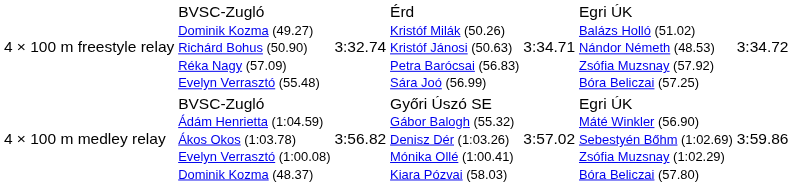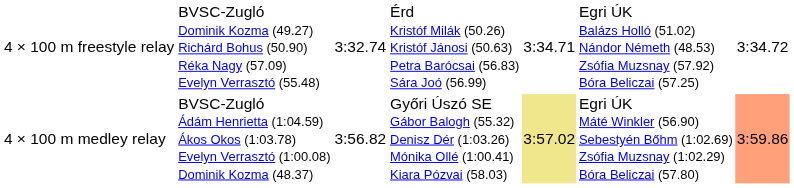(549, 138) no background -> (549, 138) khaki background
(763, 138) no background -> (763, 138) lightsalmon background
